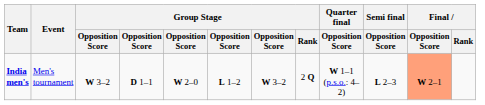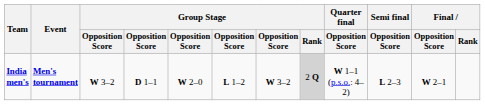(53, 77) normal -> (55, 77) bold
(308, 77) no background -> (312, 77) lightgrey background
(429, 82) lightsalmon background -> (434, 82) no background
